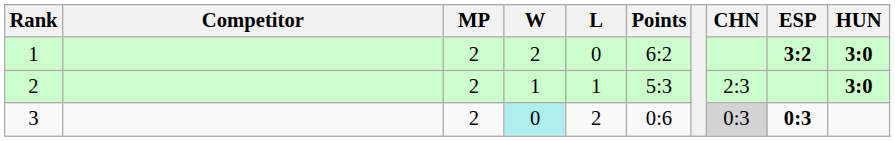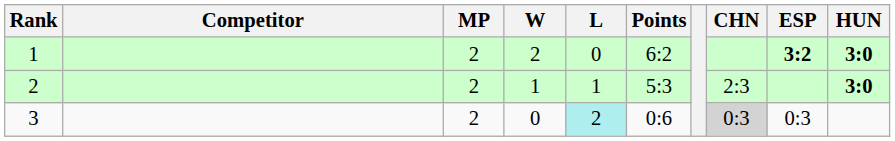(535, 119) paleturquoise background -> (535, 119) no background
(596, 119) no background -> (596, 119) paleturquoise background
(798, 119) bold -> (798, 119) normal
